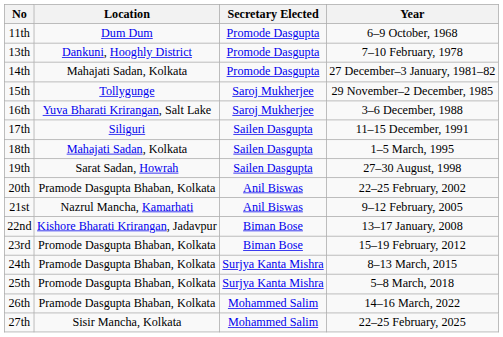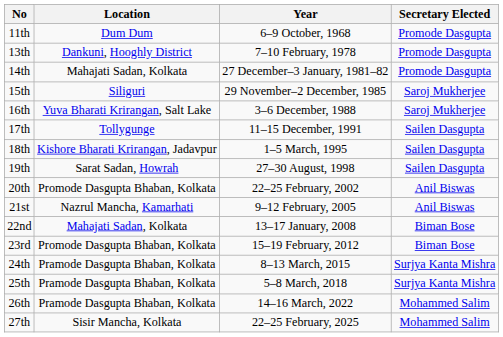columns swapped: (412, 14) <-> (273, 14)
(127, 91) Tollygunge -> (127, 91) Siliguri
(127, 129) Siliguri -> (127, 129) Tollygunge
(127, 149) Mahajati Sadan, Kolkata -> (127, 149) Kishore Bharati Krirangan, Jadavpur
(127, 187) Pramode Dasgupta Bhaban, Kolkata -> (127, 187) Promode Dasgupta Bhaban, Kolkata
(127, 226) Kishore Bharati Krirangan, Jadavpur -> (127, 226) Mahajati Sadan, Kolkata
(127, 284) Promode Dasgupta Bhaban, Kolkata -> (127, 284) Pramode Dasgupta Bhaban, Kolkata
